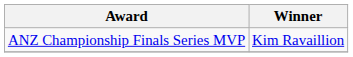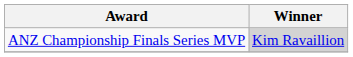(298, 39) no background -> (298, 39) lightgrey background
